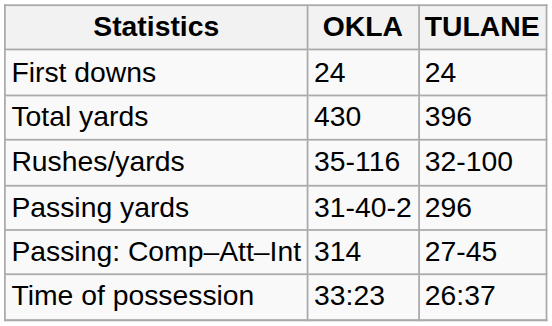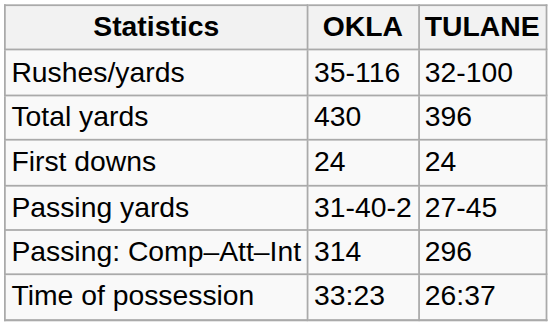rows swapped: (84, 72) <-> (98, 162)
(448, 206) 296 -> (461, 206) 27-45
(461, 251) 27-45 -> (448, 251) 296
